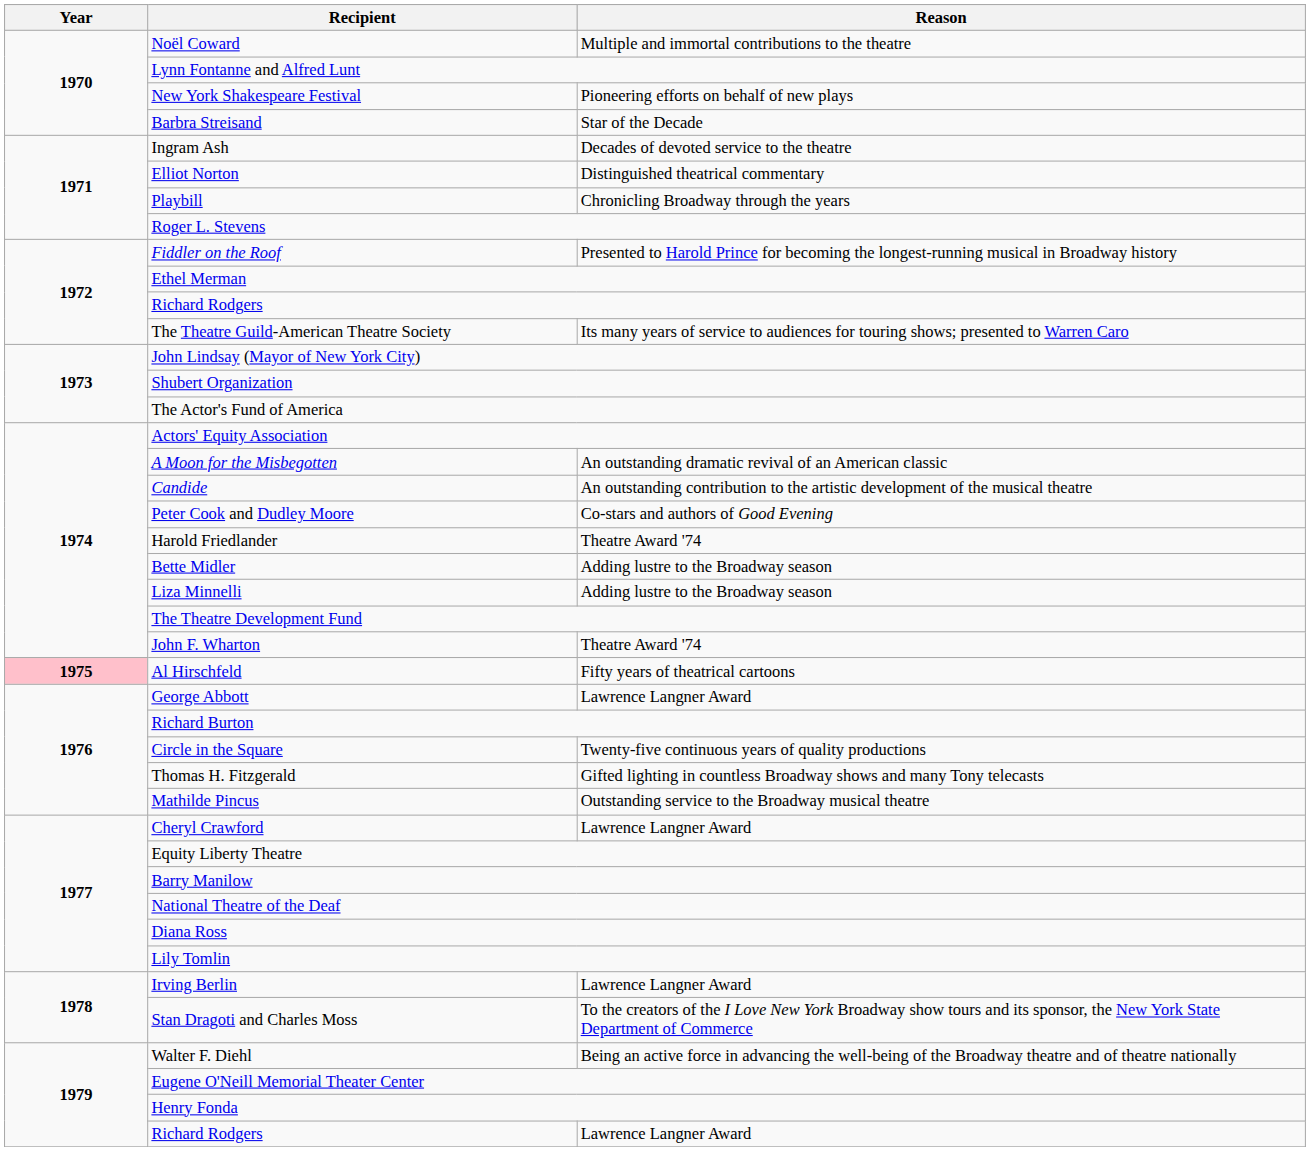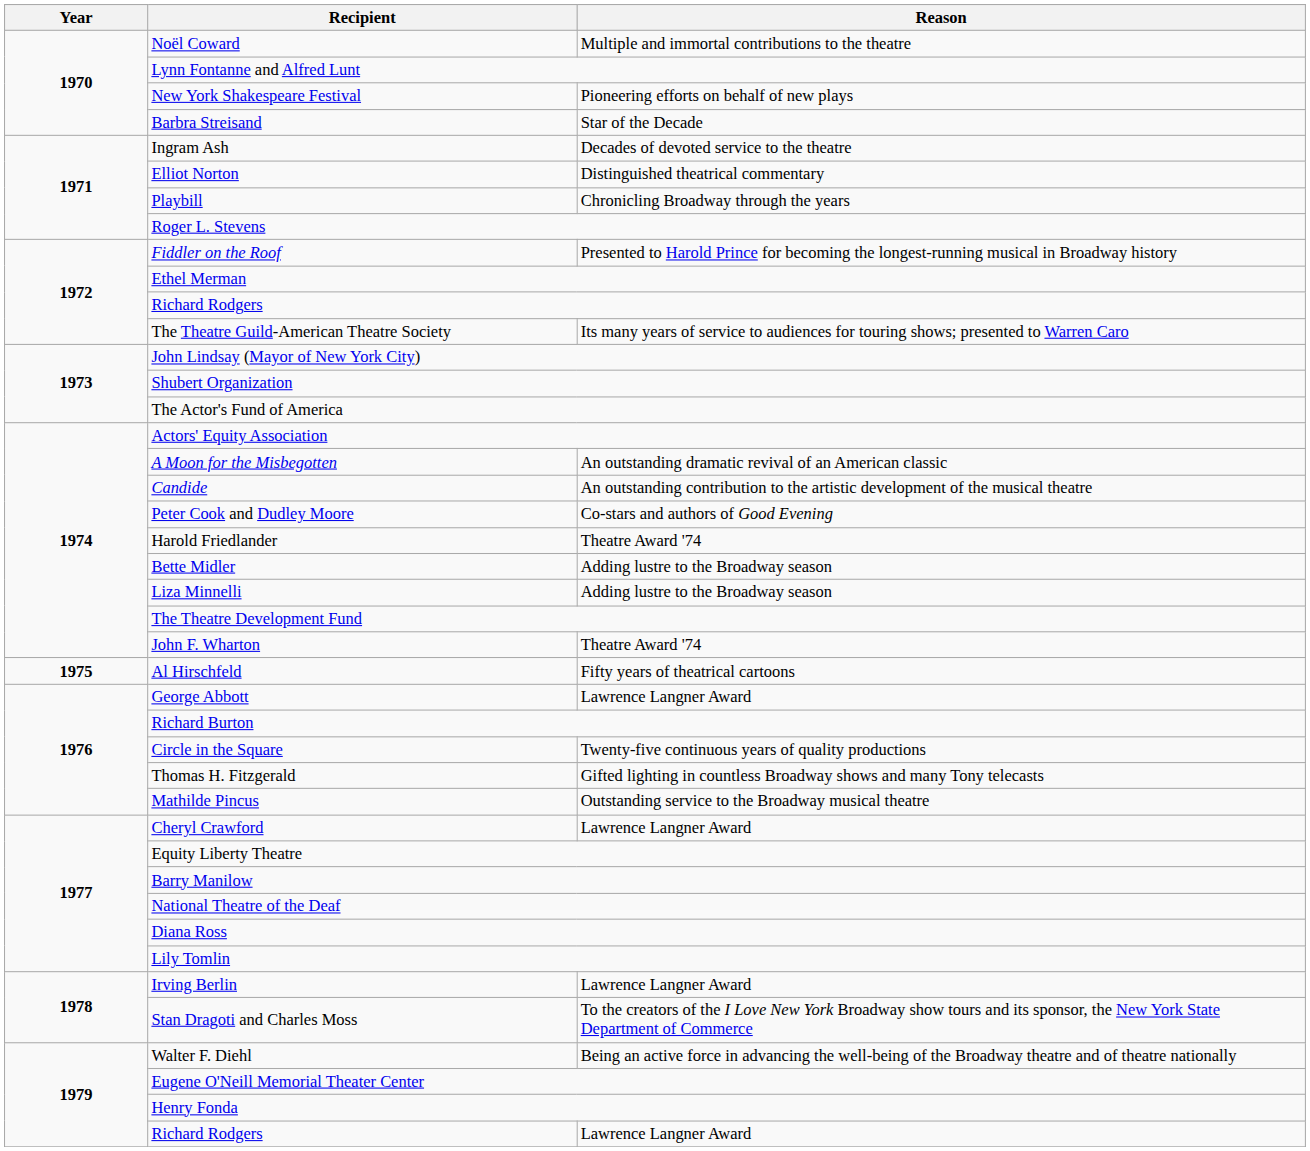(76, 670) pink background -> (76, 670) no background
